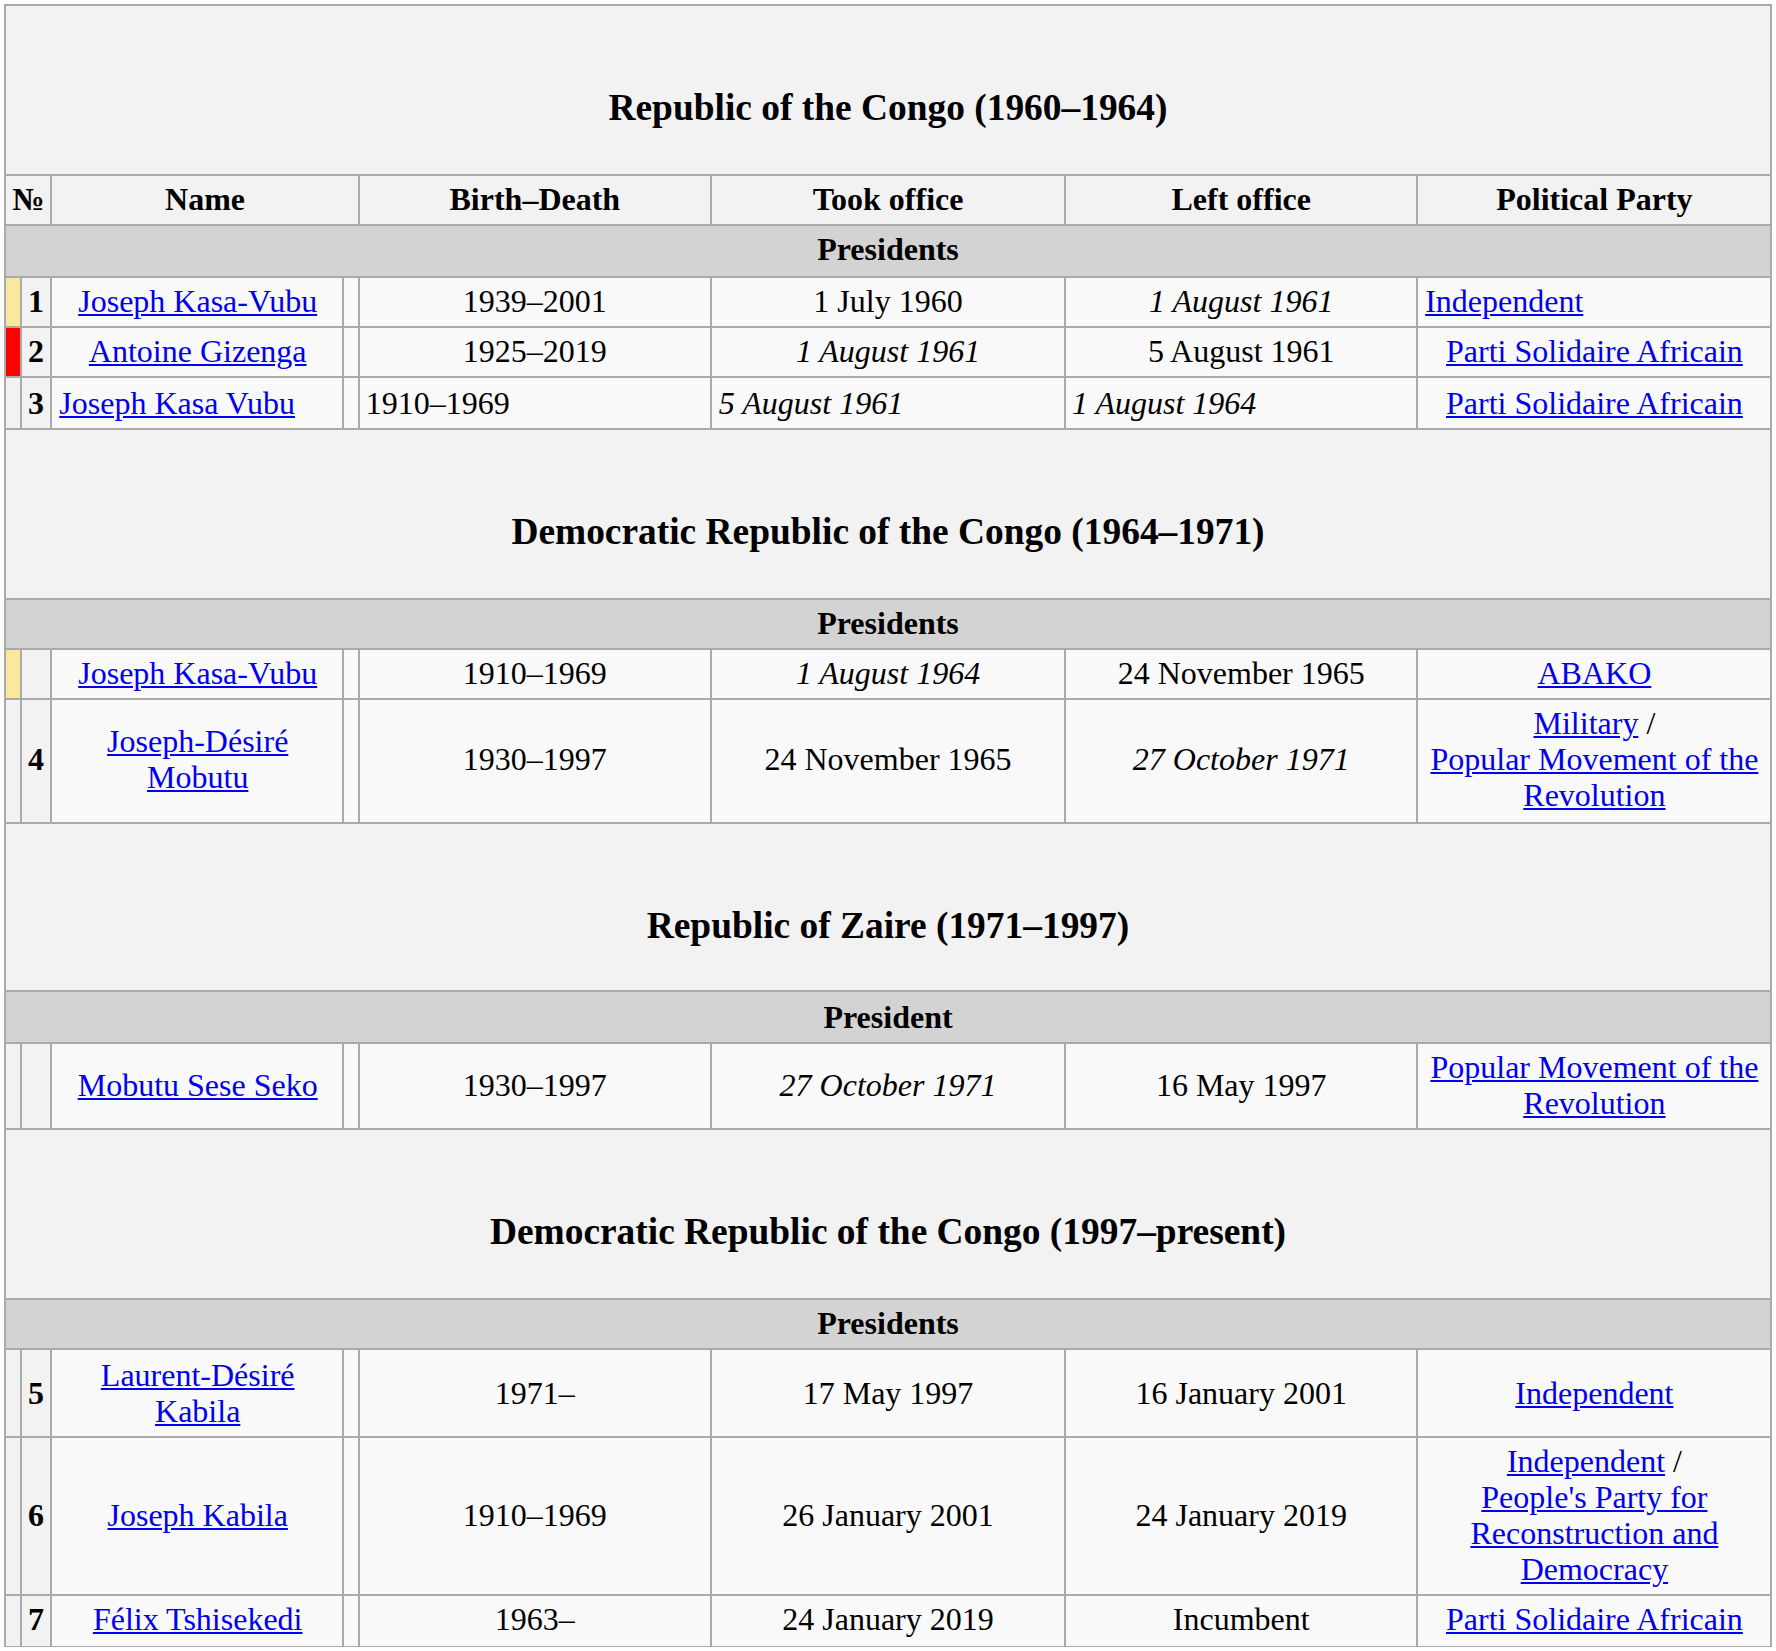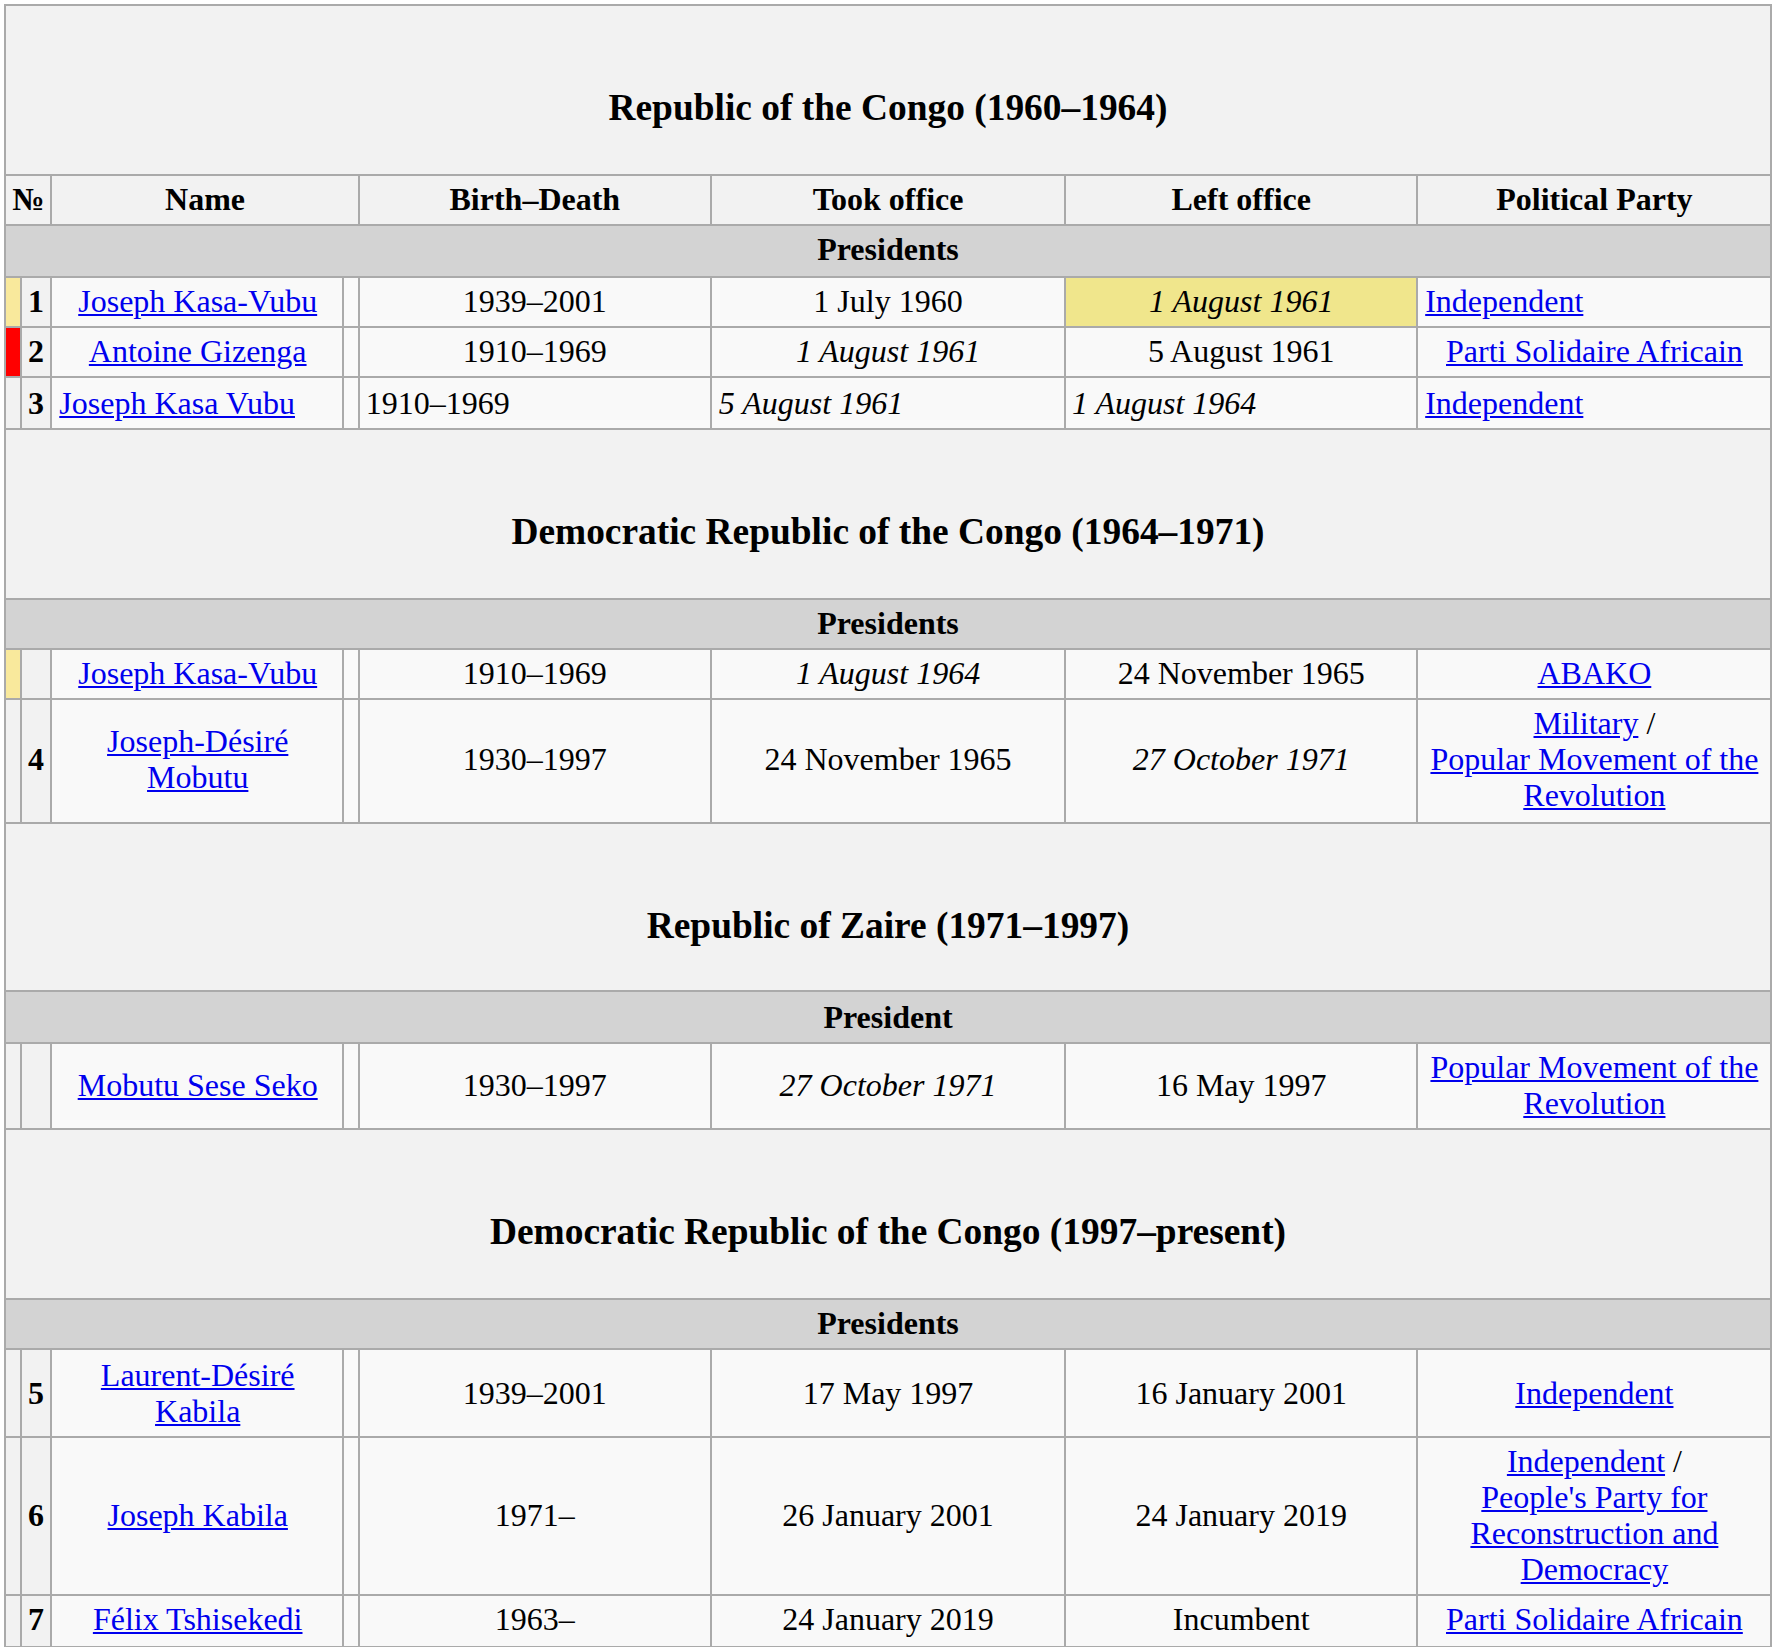(1241, 300) no background -> (1241, 300) khaki background
(535, 351) 1925–2019 -> (535, 351) 1910–1969
(1594, 402) Parti Solidaire Africain -> (1504, 402) Independent
(535, 1392) 1971– -> (535, 1392) 1939–2001
(535, 1515) 1910–1969 -> (535, 1515) 1971–
